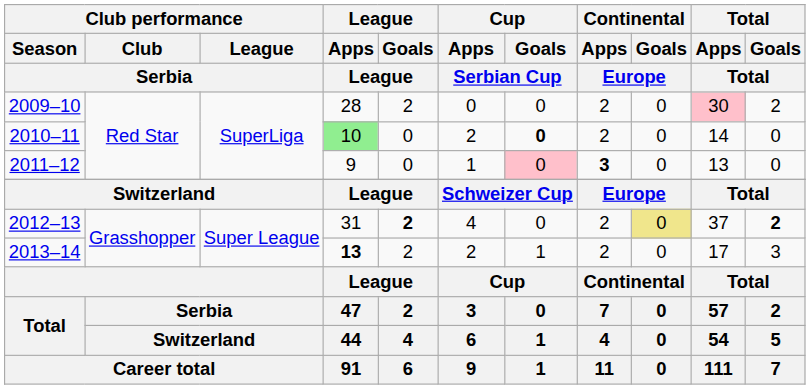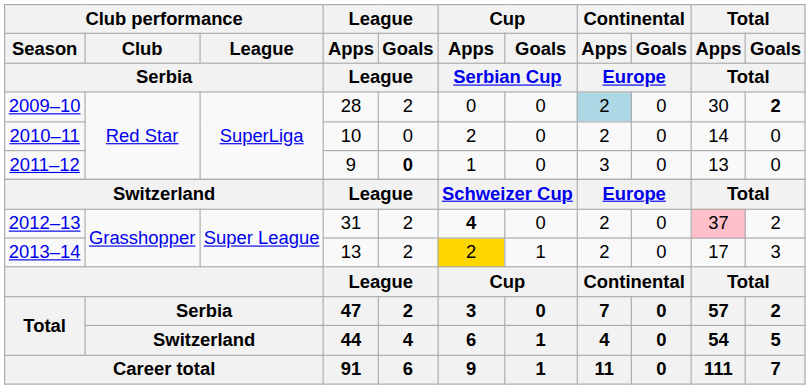(604, 106) no background -> (604, 106) lightblue background
(718, 106) pink background -> (718, 106) no background
(776, 106) normal -> (776, 106) bold
(351, 135) lightgreen background -> (351, 135) no background
(541, 135) bold -> (541, 135) normal
(408, 164) normal -> (408, 164) bold
(541, 164) pink background -> (541, 164) no background
(604, 164) bold -> (604, 164) normal
(408, 223) bold -> (408, 223) normal
(471, 223) normal -> (471, 223) bold
(661, 223) khaki background -> (661, 223) no background
(718, 223) no background -> (718, 223) pink background
(776, 223) bold -> (776, 223) normal
(351, 252) bold -> (351, 252) normal
(471, 252) no background -> (471, 252) gold background
